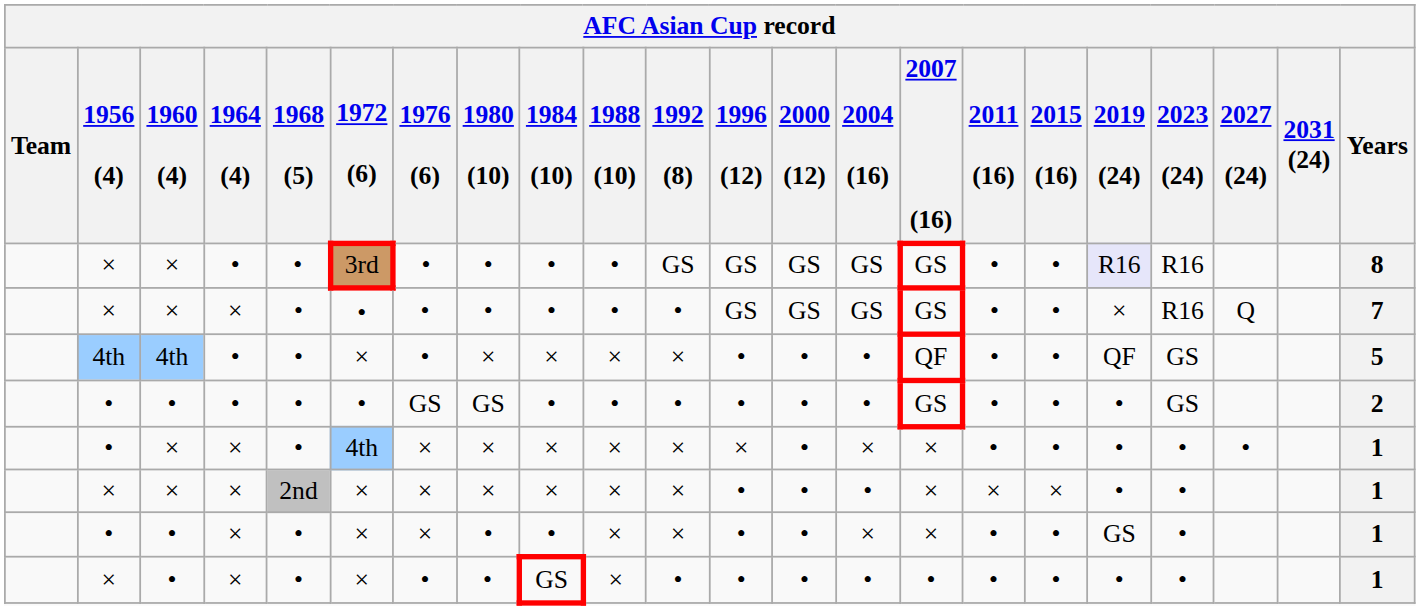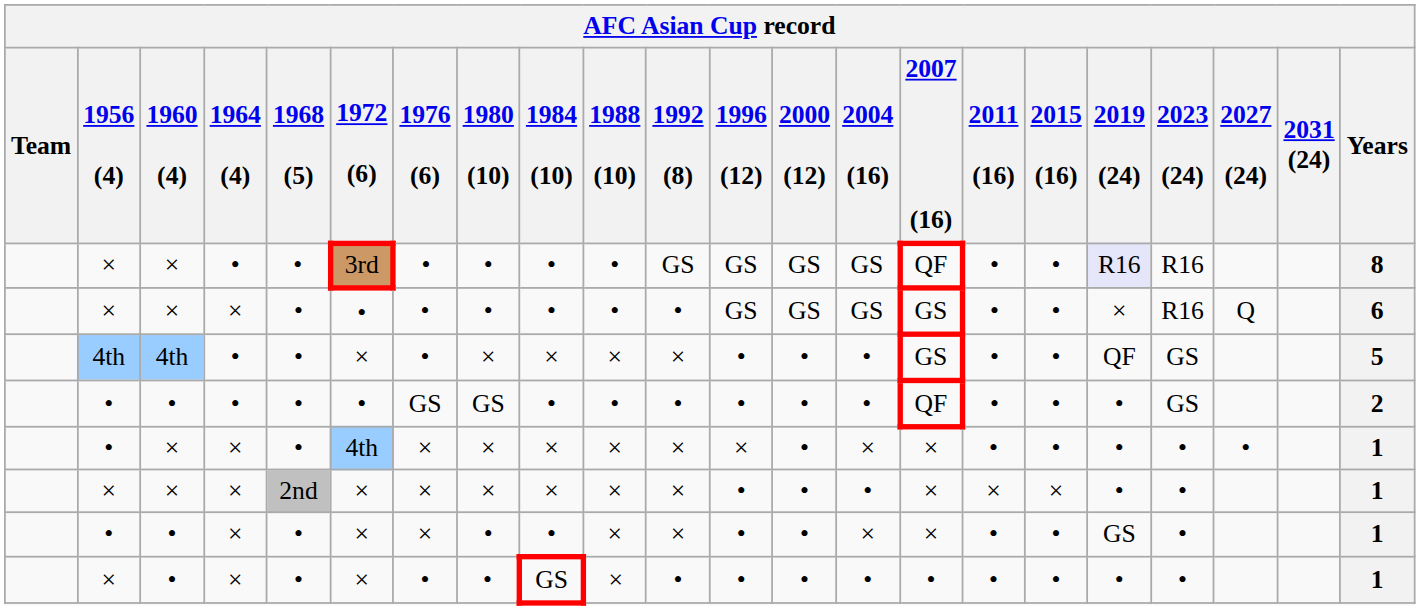(931, 265) GS -> (931, 265) QF
(1377, 311) 7 -> (1377, 311) 6
(931, 357) QF -> (931, 357) GS
(931, 402) GS -> (931, 402) QF
